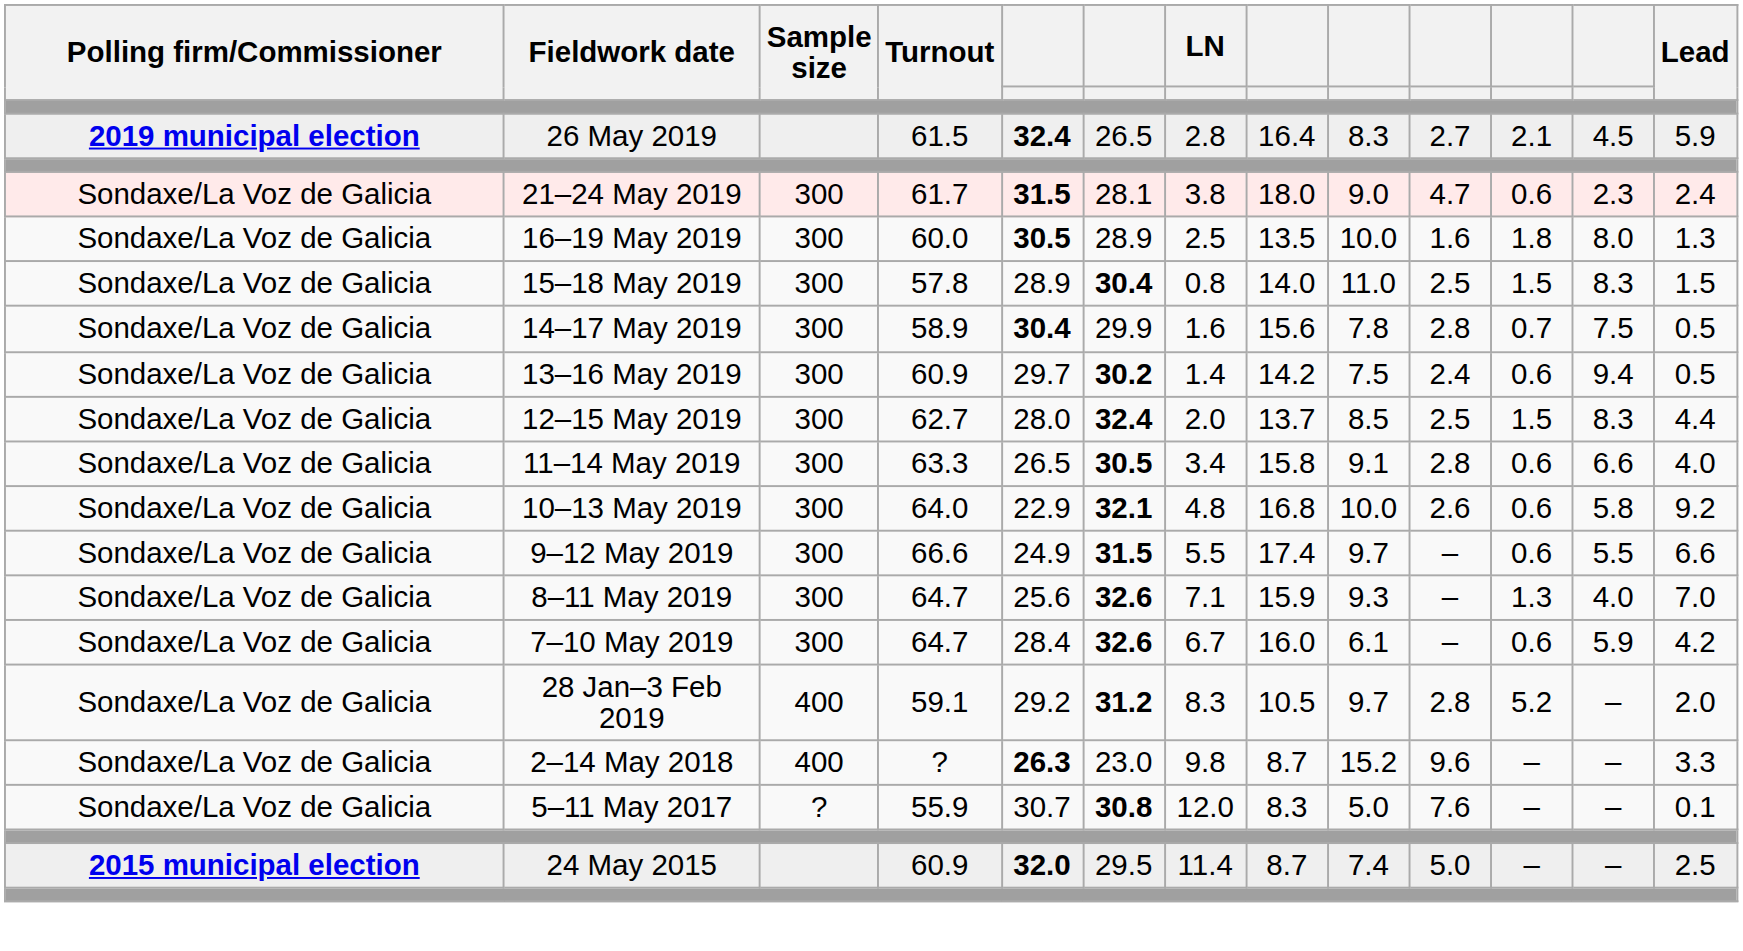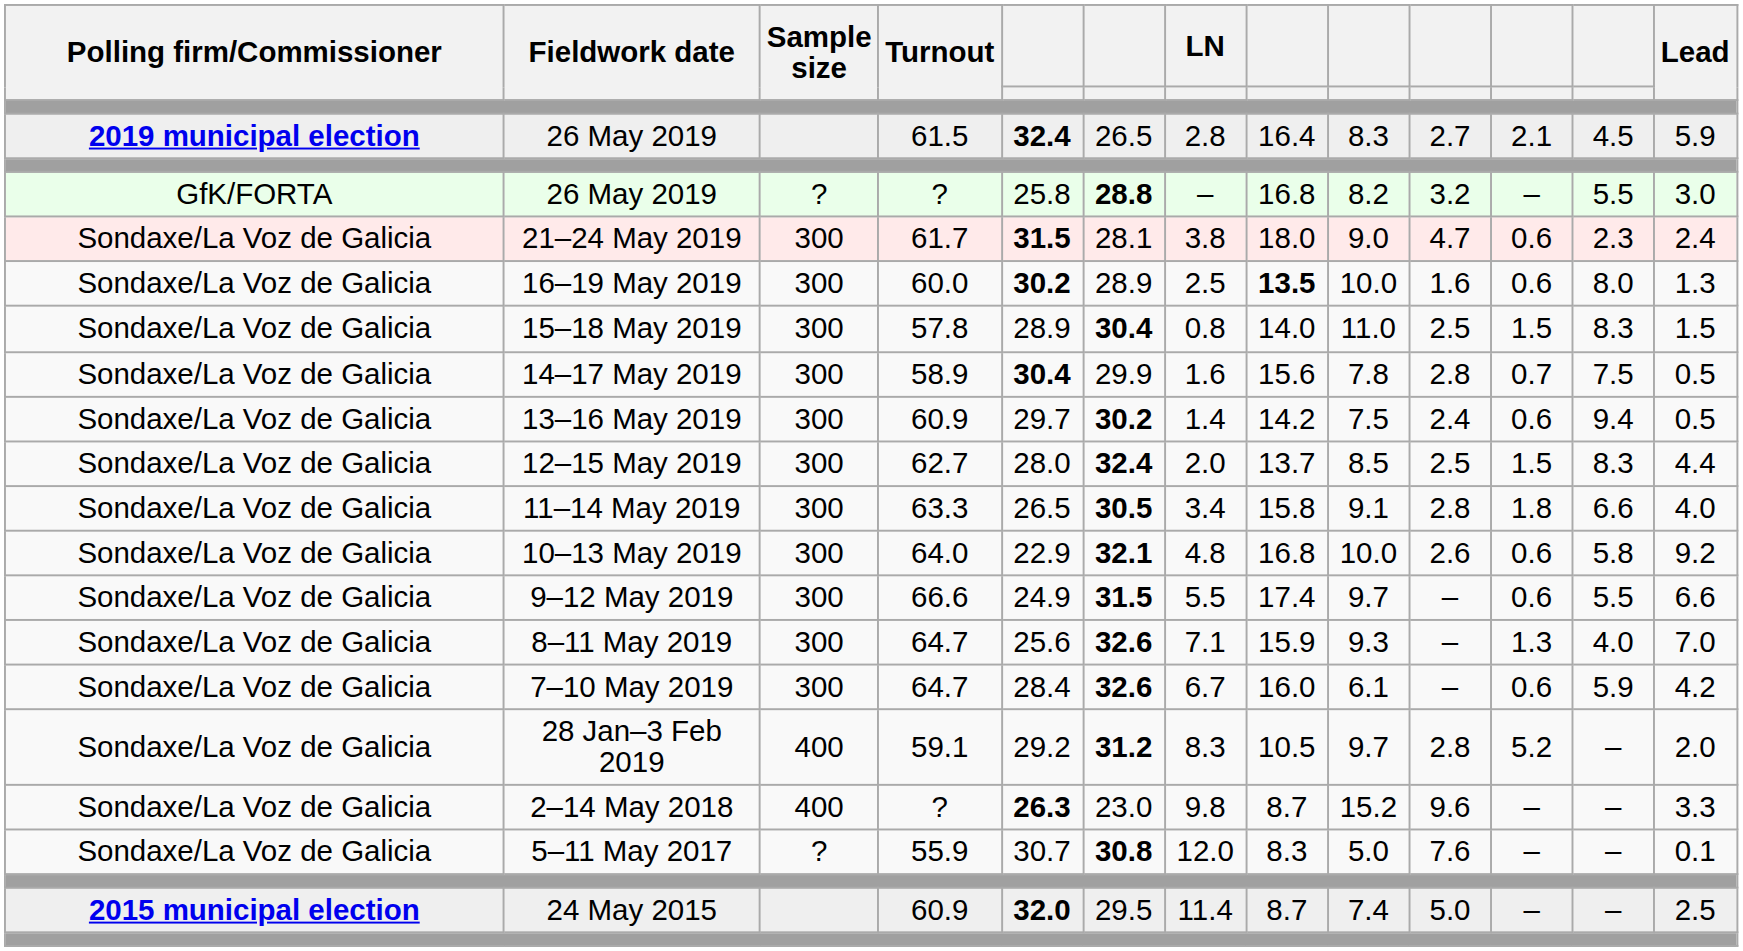+ row: (632, 194)
(1042, 239) 30.5 -> (1042, 283) 30.2
(1287, 239) normal -> (1287, 283) bold
(1532, 239) 1.8 -> (1532, 283) 0.6
(1532, 462) 0.6 -> (1532, 507) 1.8
